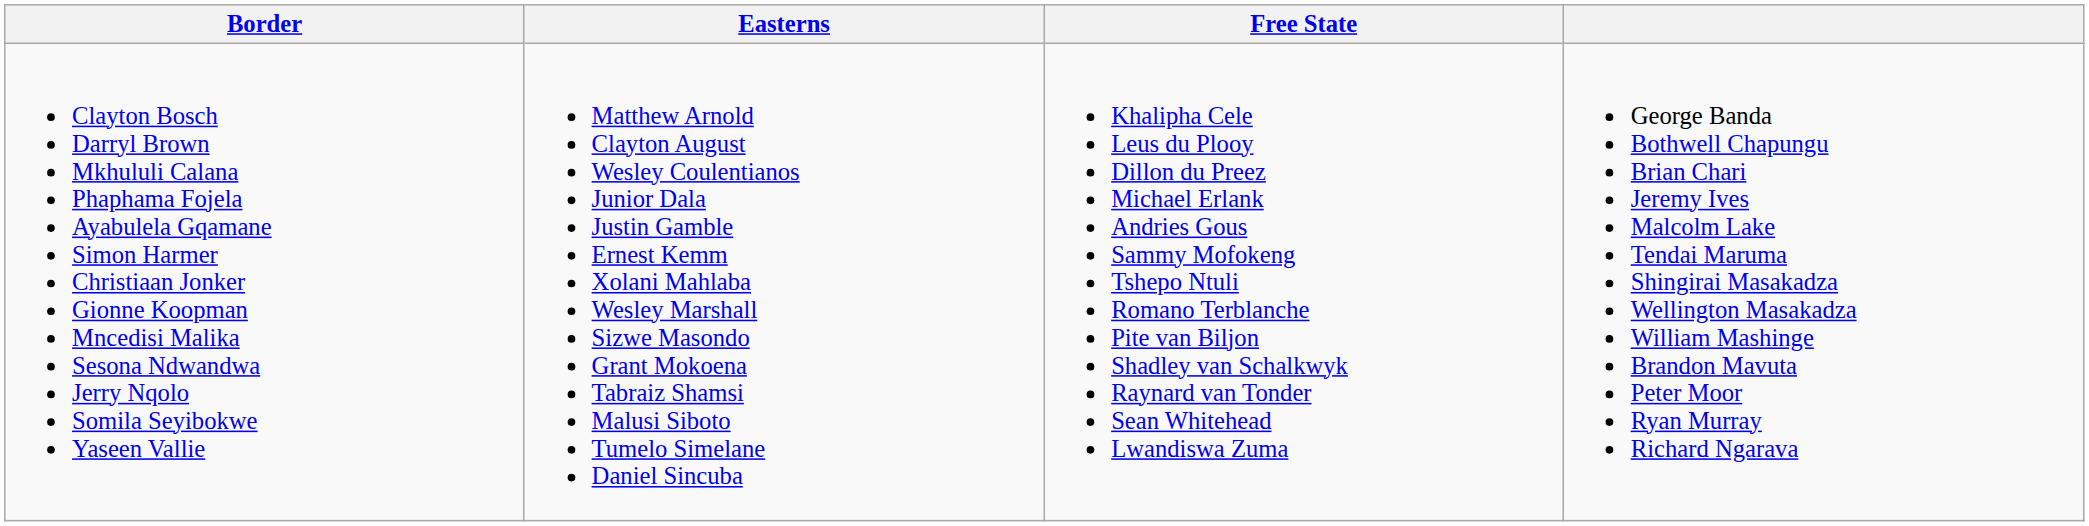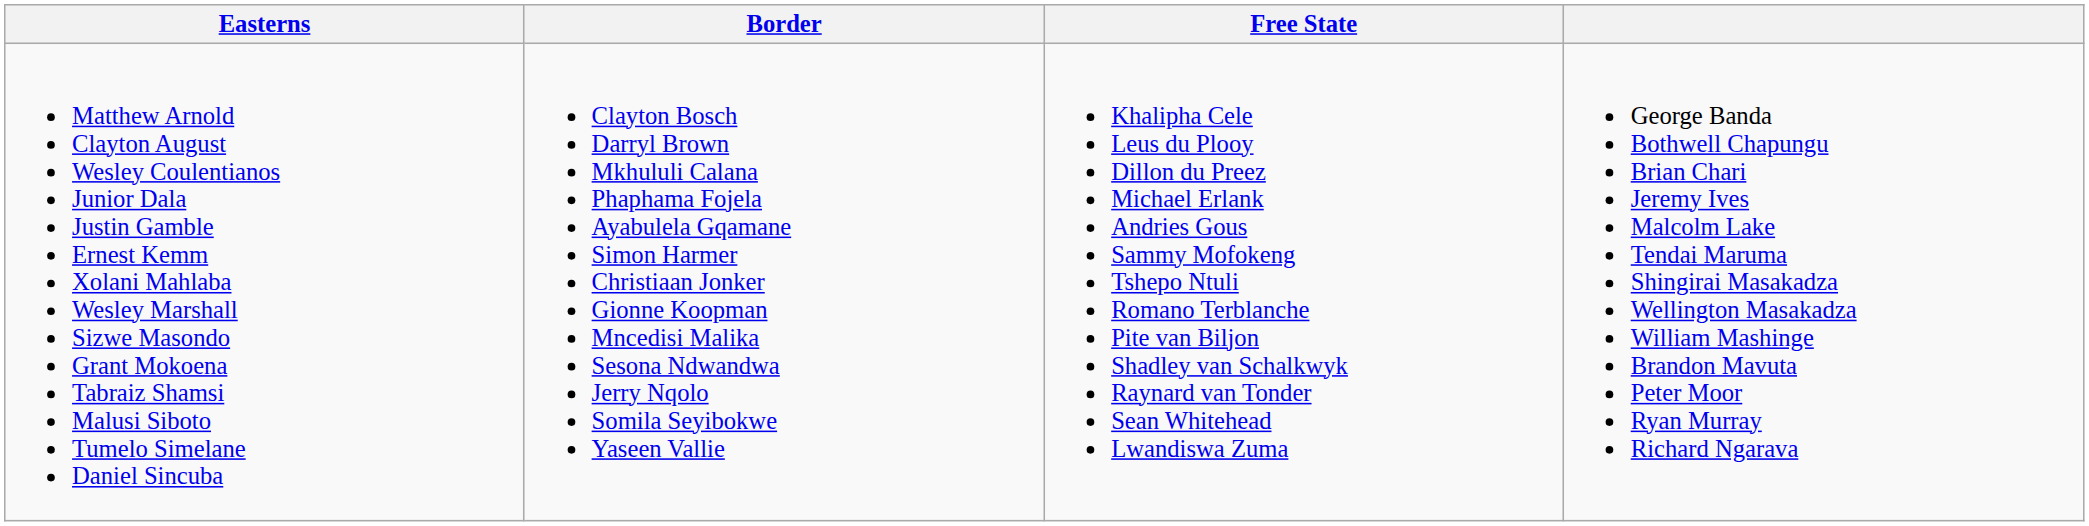columns swapped: (265, 24) <-> (784, 24)
